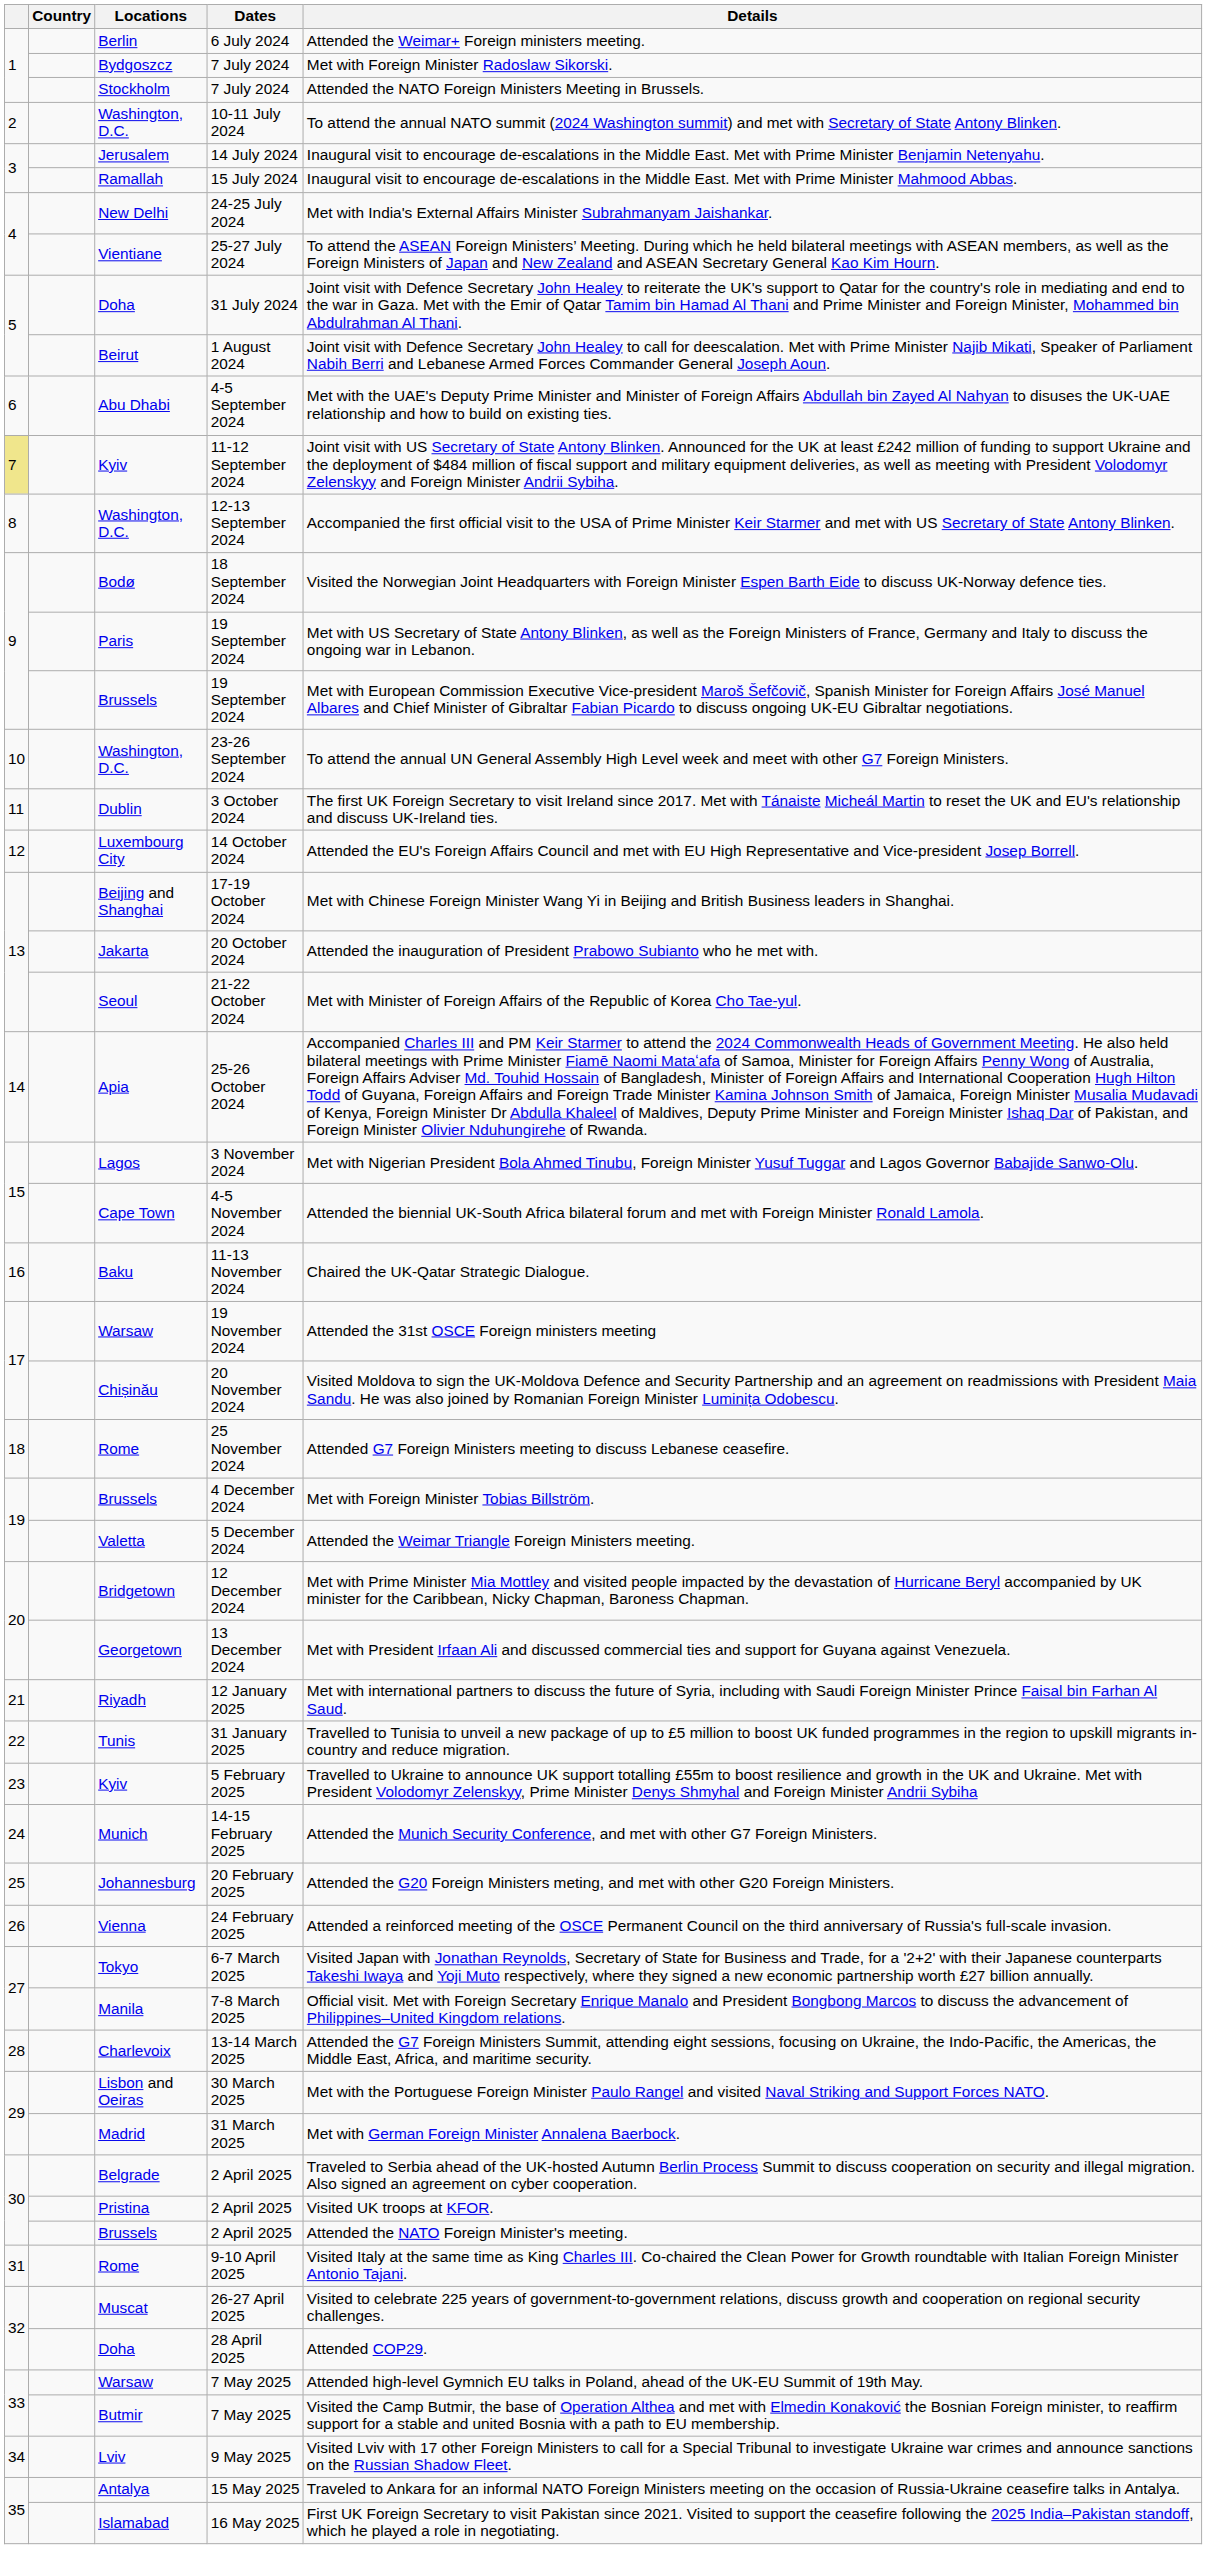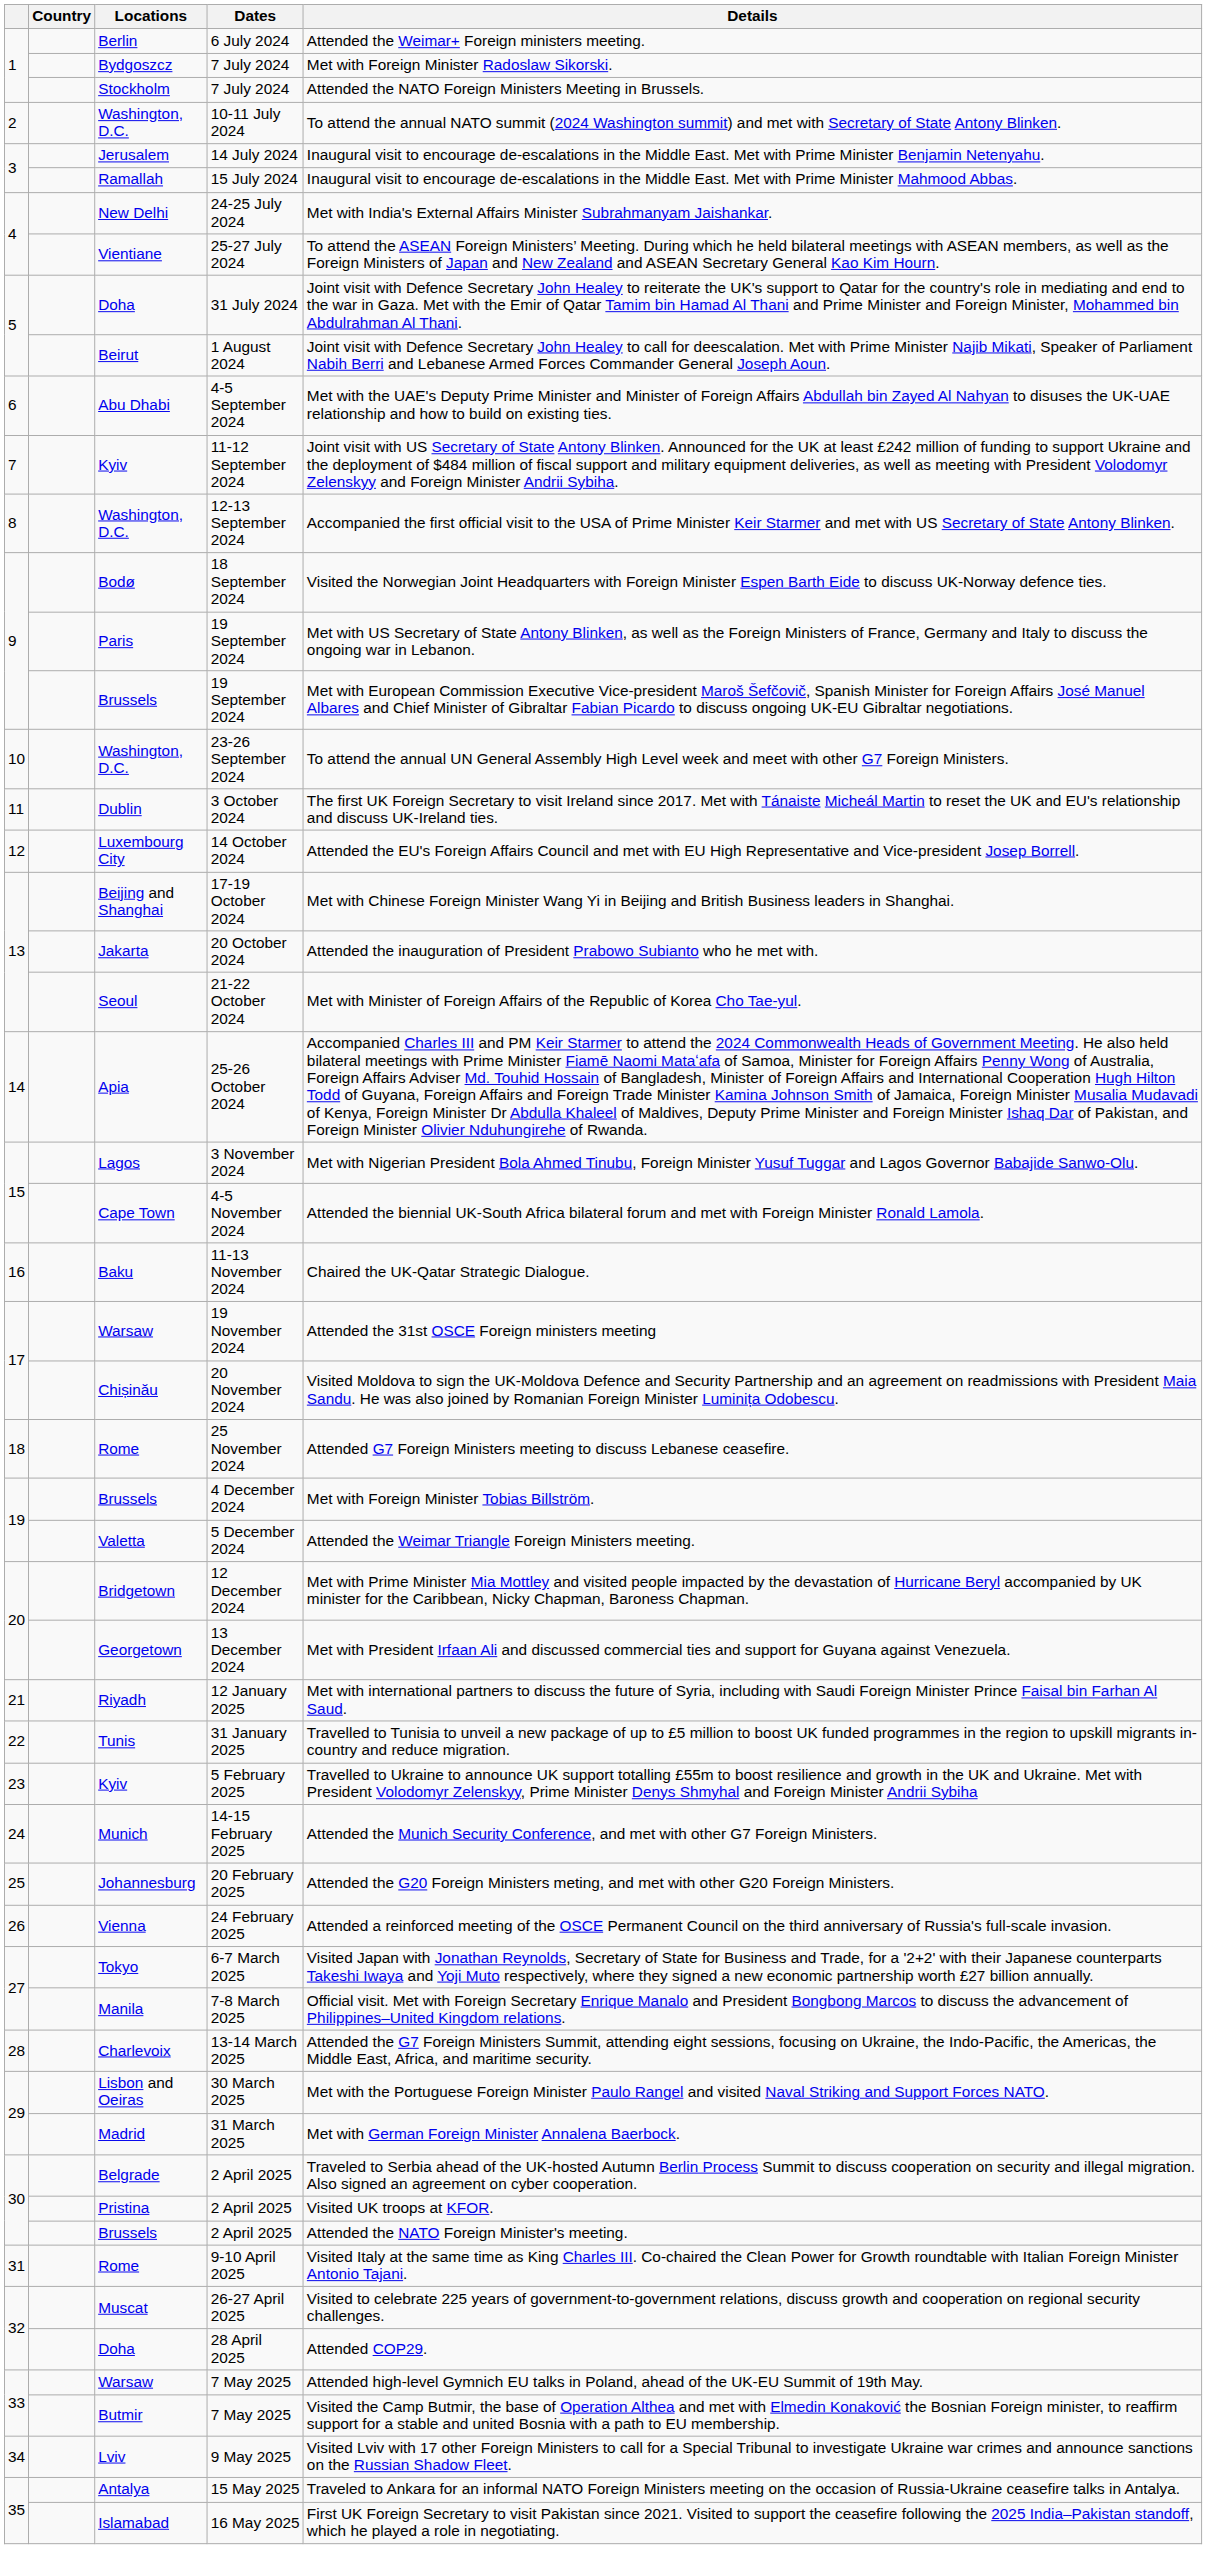(12, 464) khaki background -> (12, 464) no background
